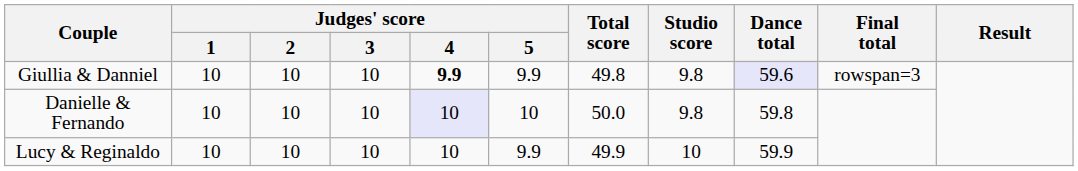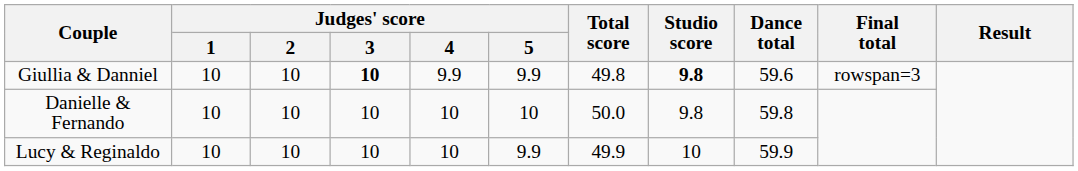(370, 75) normal -> (370, 75) bold
(449, 75) bold -> (449, 75) normal
(691, 75) normal -> (691, 75) bold
(776, 75) lavender background -> (776, 75) no background
(449, 113) lavender background -> (449, 113) no background
